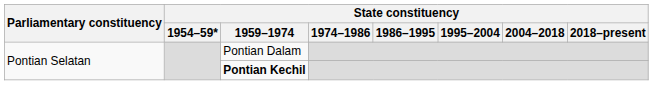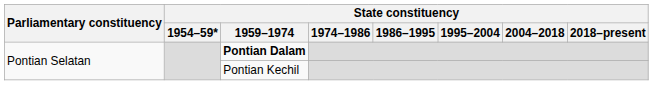(262, 51) normal -> (264, 51) bold
(264, 70) bold -> (261, 70) normal
